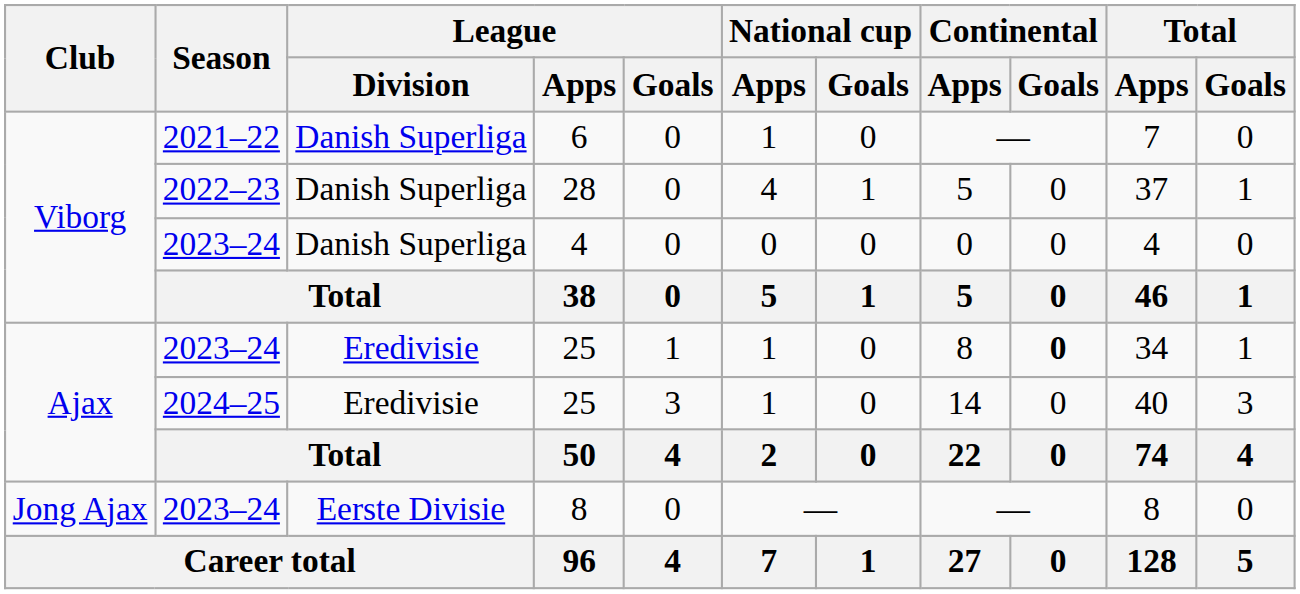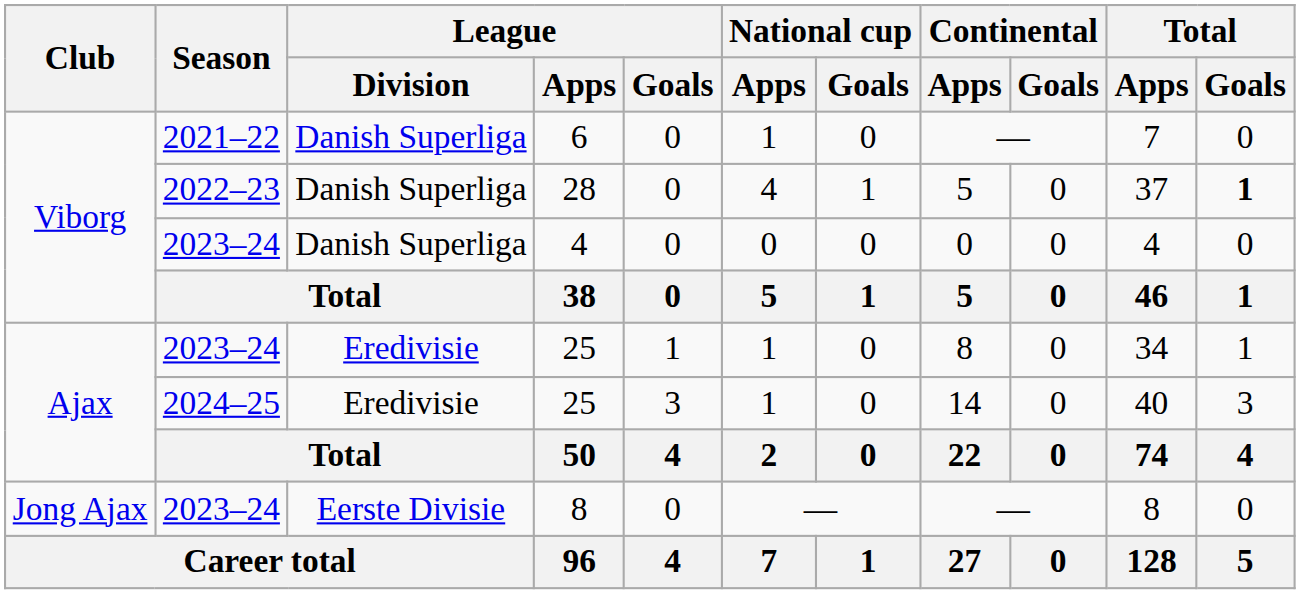(1245, 190) normal -> (1245, 190) bold
(1058, 349) bold -> (1058, 349) normal
